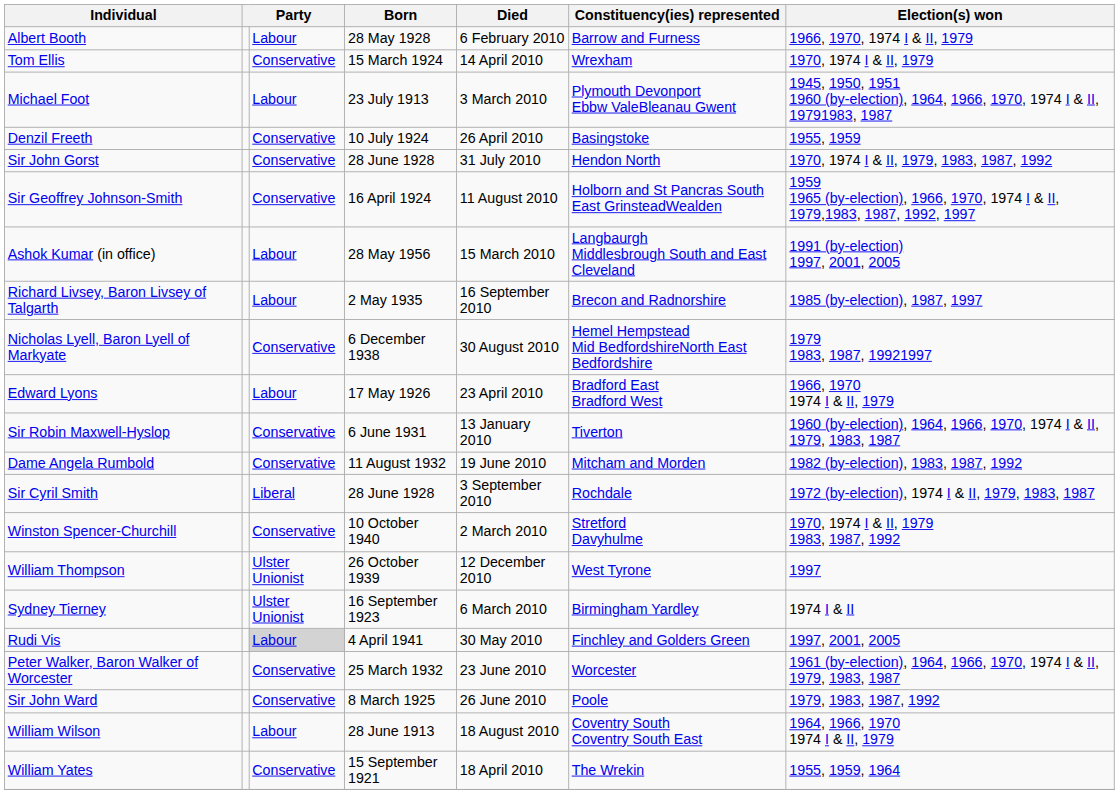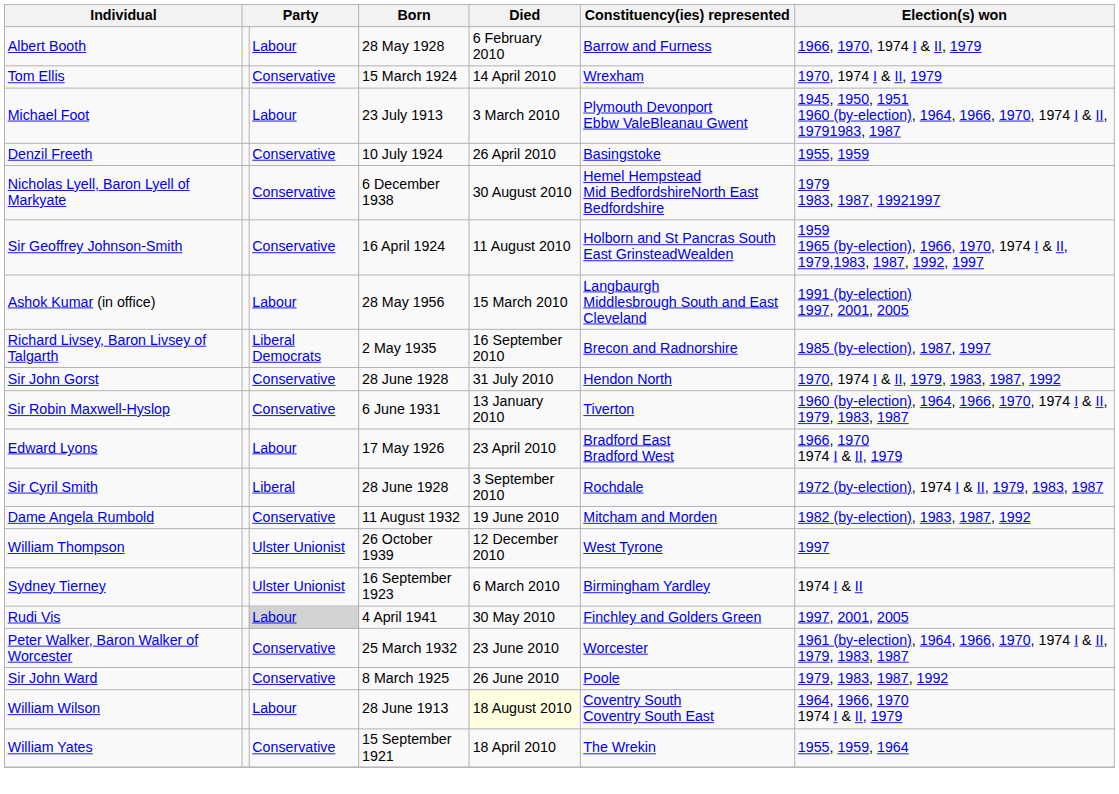rows swapped: (53, 160) <-> (99, 347)
(274, 300) Labour -> (287, 348) Liberal Democrats
rows swapped: (53, 393) <-> (89, 432)
rows swapped: (81, 463) <-> (53, 493)
- row: (92, 532)
(509, 731) no background -> (522, 709) lightyellow background
